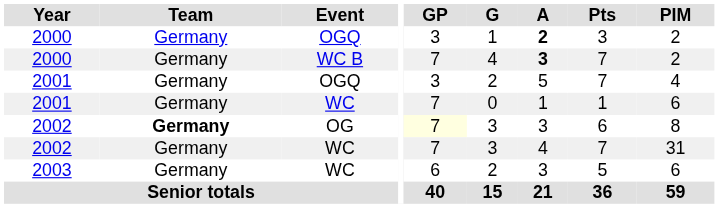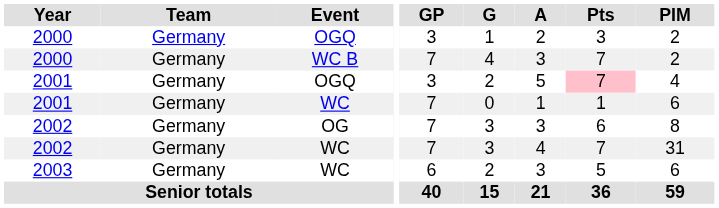(543, 37) bold -> (541, 37) normal
(543, 59) bold -> (541, 59) normal
(602, 81) no background -> (601, 81) pink background
(191, 126) bold -> (189, 126) normal
(435, 126) lightyellow background -> (431, 126) no background
